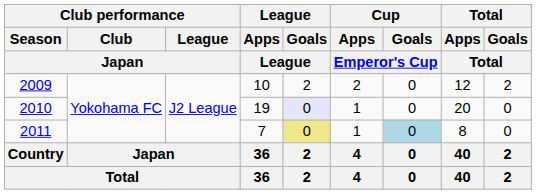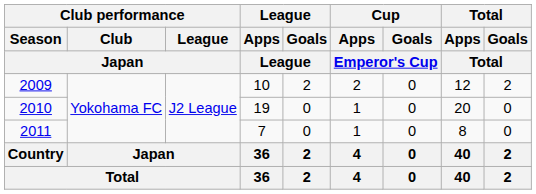(307, 108) lavender background -> (307, 108) no background
(307, 131) khaki background -> (307, 131) no background
(412, 131) lightblue background -> (412, 131) no background
